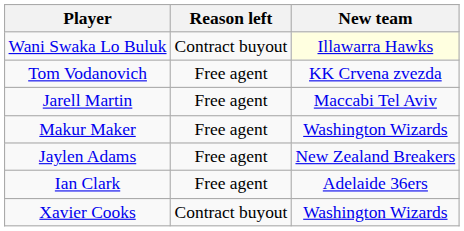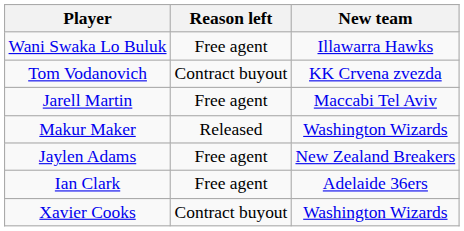(231, 45) Contract buyout -> (231, 45) Free agent
(375, 45) lightyellow background -> (375, 45) no background
(231, 73) Free agent -> (231, 73) Contract buyout
(231, 128) Free agent -> (231, 128) Released
